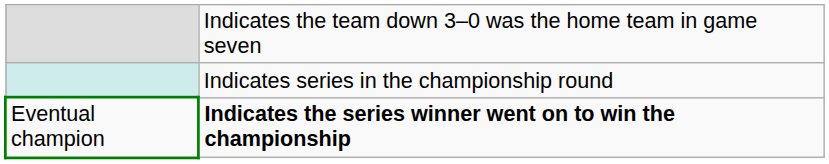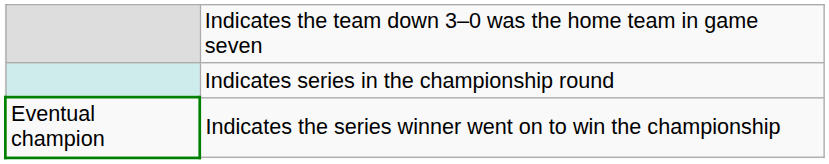(440, 127) bold -> (493, 127) normal
